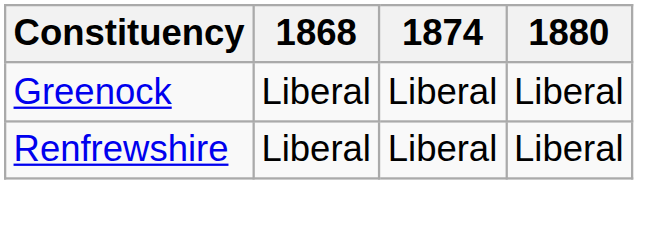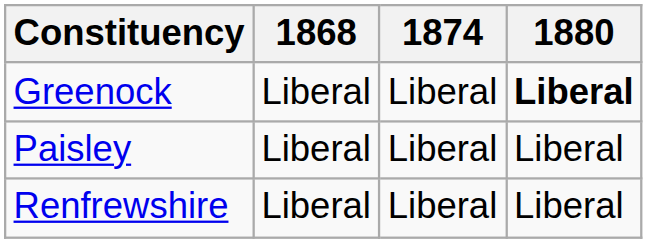(569, 91) normal -> (574, 91) bold
+ row: (72, 149)
